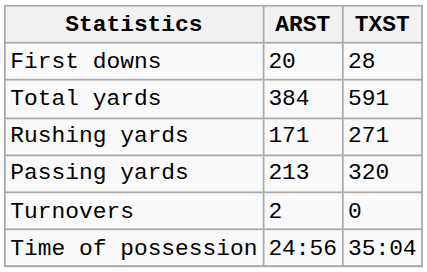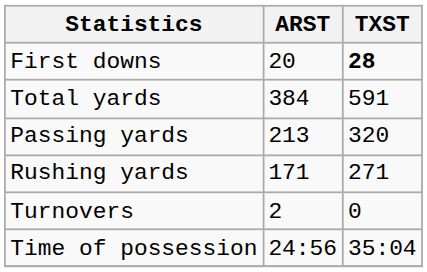(362, 62) normal -> (362, 62) bold
rows swapped: (100, 136) <-> (100, 174)
